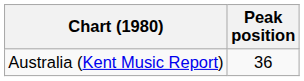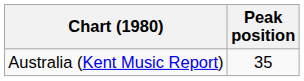(263, 62) 36 -> (263, 62) 35
